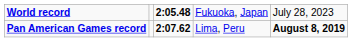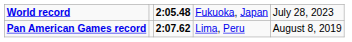(309, 28) bold -> (307, 28) normal
